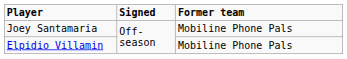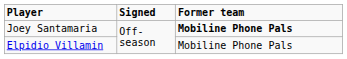(235, 29) normal -> (235, 29) bold
